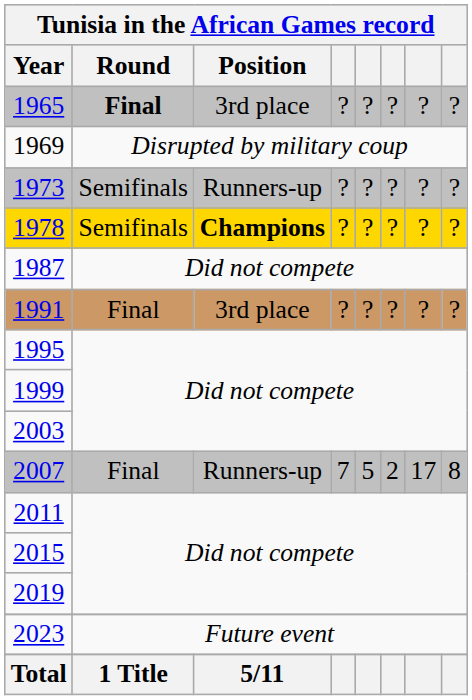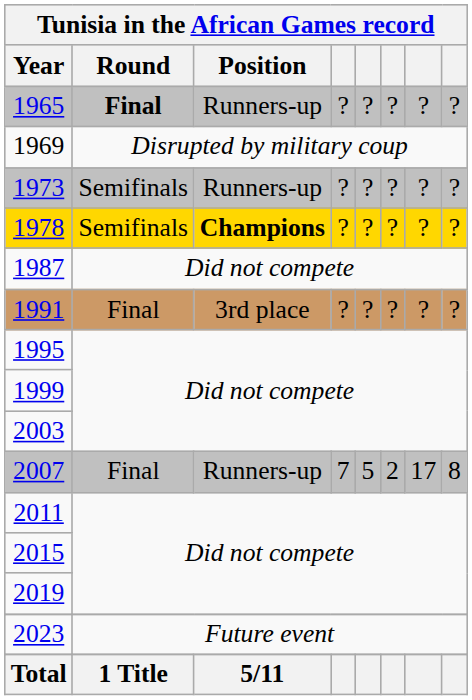(262, 106) 3rd place -> (262, 106) Runners-up
